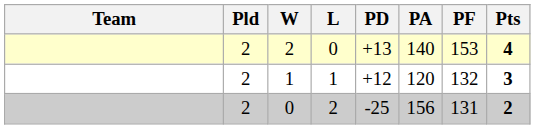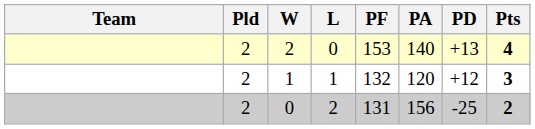columns swapped: (464, 19) <-> (377, 19)
